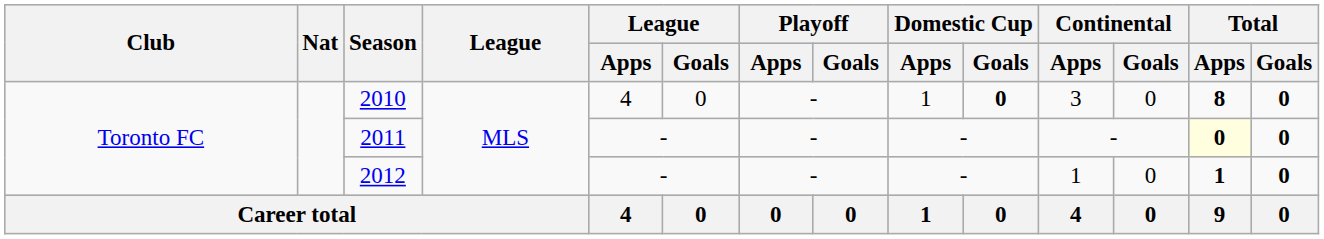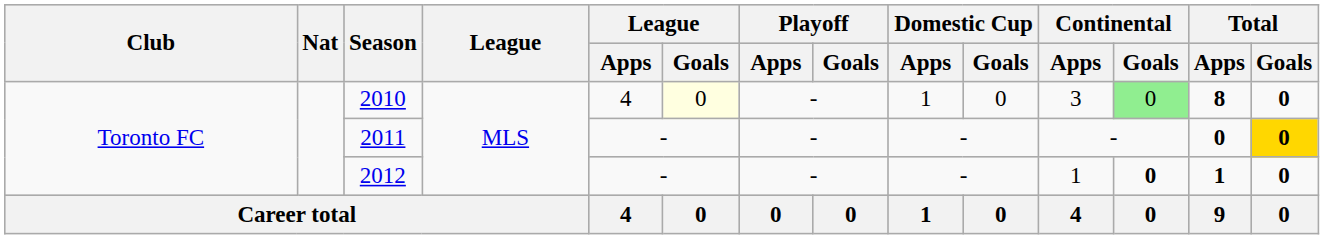(701, 99) no background -> (701, 99) lightyellow background
(1001, 99) bold -> (1001, 99) normal
(1151, 99) no background -> (1151, 99) lightgreen background
(1219, 137) lightyellow background -> (1219, 137) no background
(1284, 137) no background -> (1284, 137) gold background
(1151, 175) normal -> (1151, 175) bold
